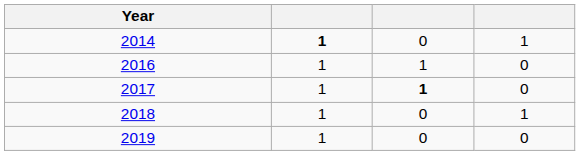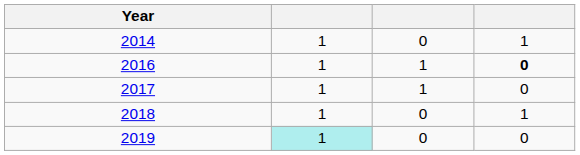(322, 41) bold -> (322, 41) normal
(524, 65) normal -> (524, 65) bold
(423, 89) bold -> (423, 89) normal
(322, 138) no background -> (322, 138) paleturquoise background
